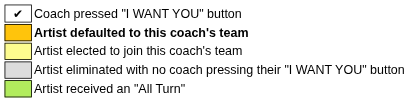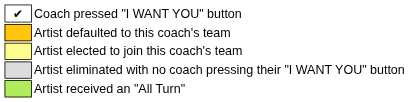(141, 32) bold -> (132, 32) normal
